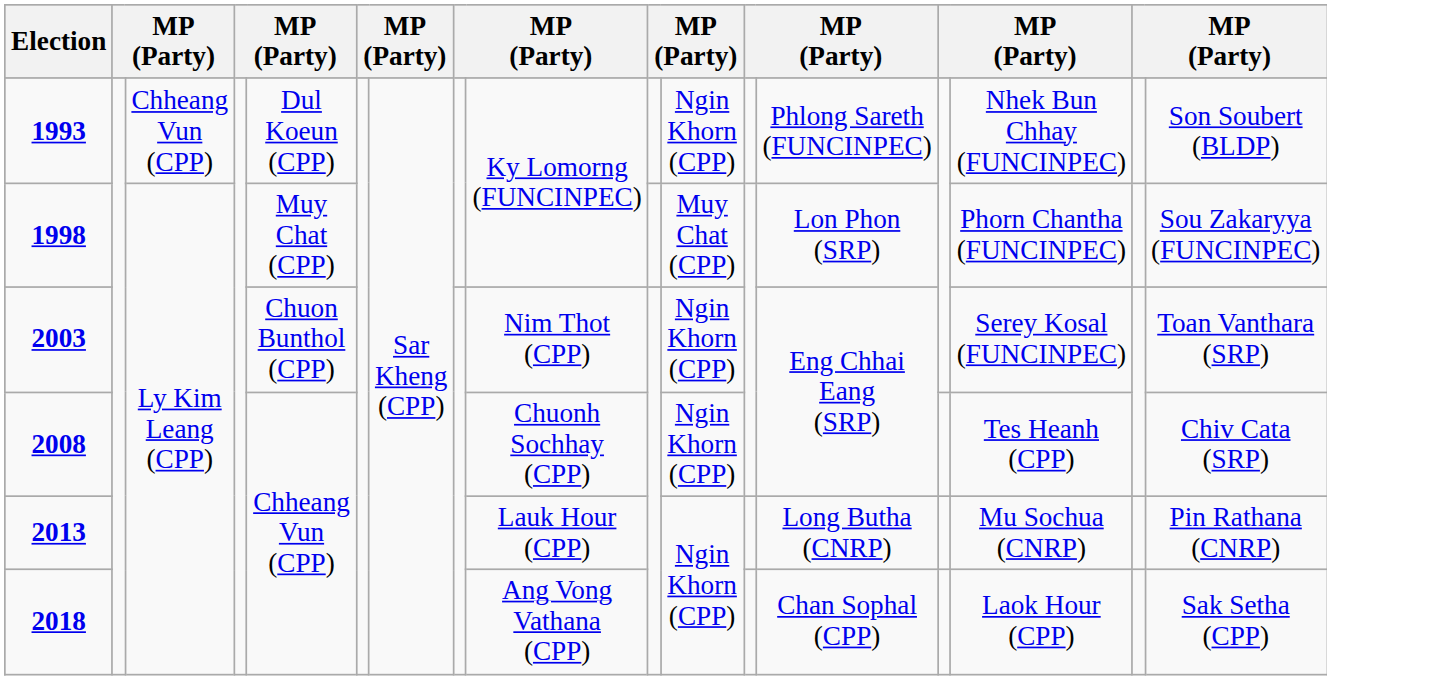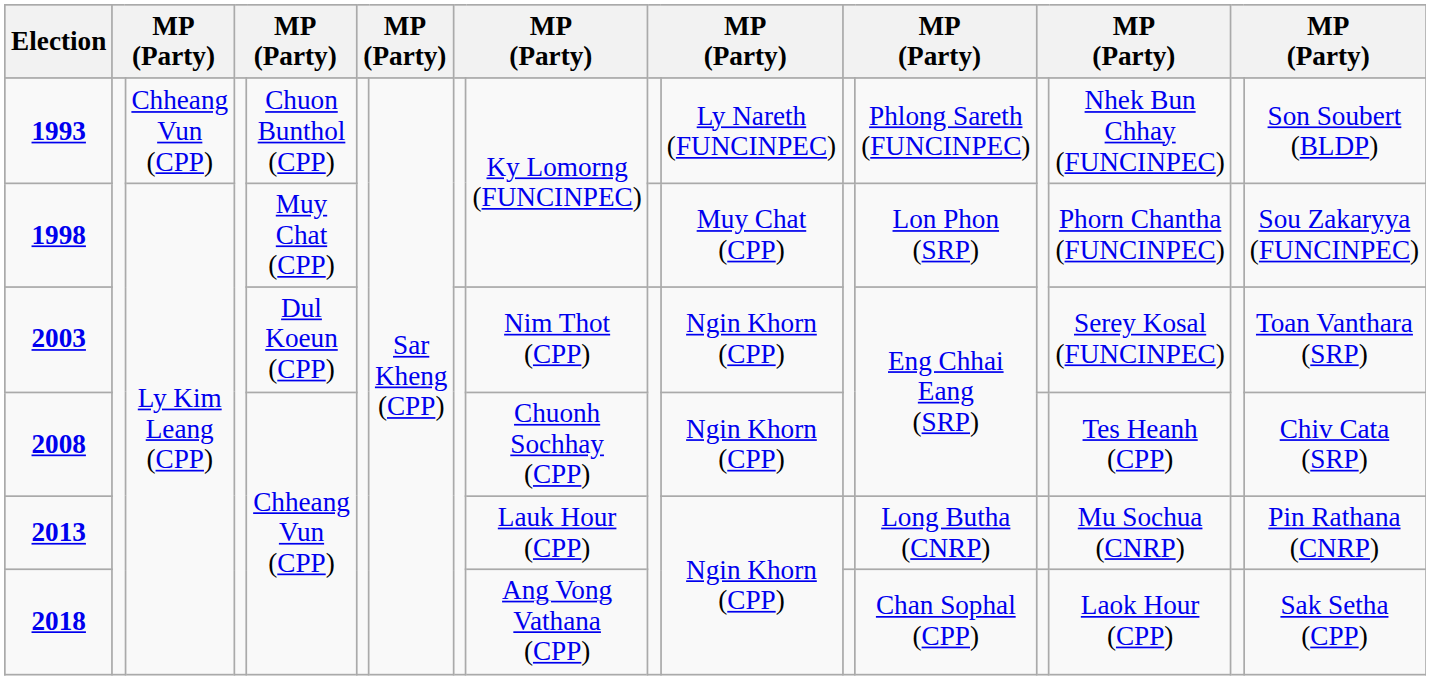(302, 130) Dul Koeun (CPP) -> (302, 130) Chuon Bunthol (CPP)
(702, 130) Ngin Khorn (CPP) -> (751, 130) Ly Nareth (FUNCINPEC)
(302, 339) Chuon Bunthol (CPP) -> (302, 339) Dul Koeun (CPP)
